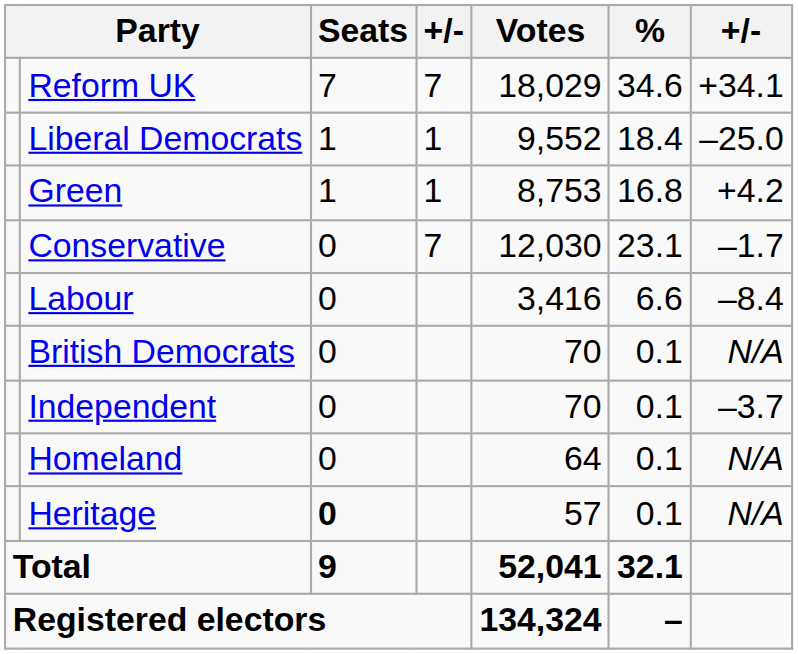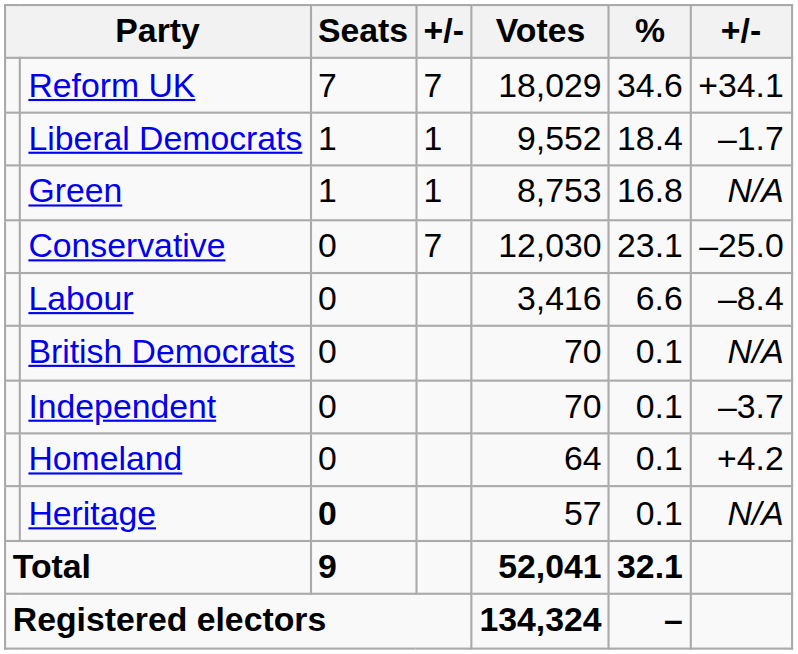(742, 138) –25.0 -> (751, 138) –1.7
(750, 191) +4.2 -> (756, 191) N/A
(751, 245) –1.7 -> (742, 245) –25.0
(756, 459) N/A -> (750, 459) +4.2
